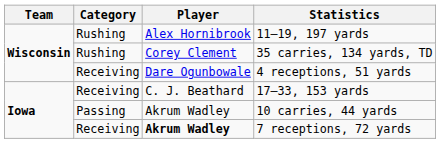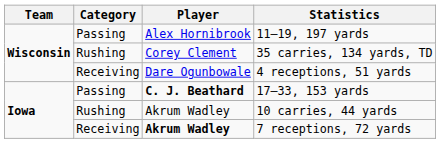(101, 34) Rushing -> (101, 34) Passing
(108, 91) Receiving -> (101, 91) Passing
(194, 91) normal -> (194, 91) bold
(101, 110) Passing -> (101, 110) Rushing
